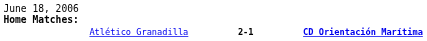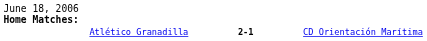(363, 32) bold -> (363, 32) normal
